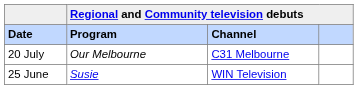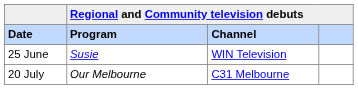rows swapped: (28, 74) <-> (26, 54)
